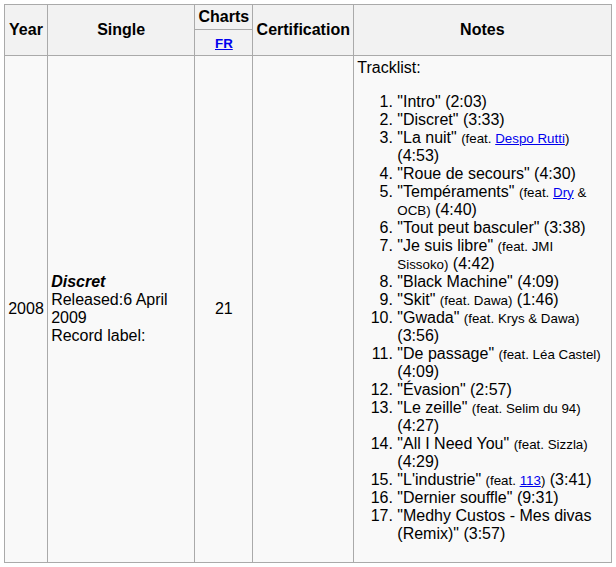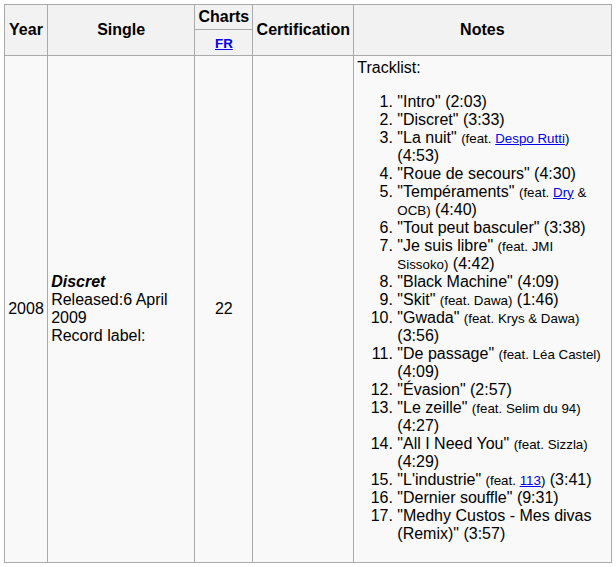(224, 308) 21 -> (224, 308) 22
